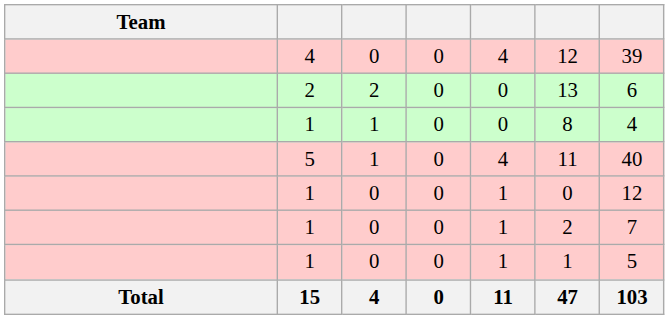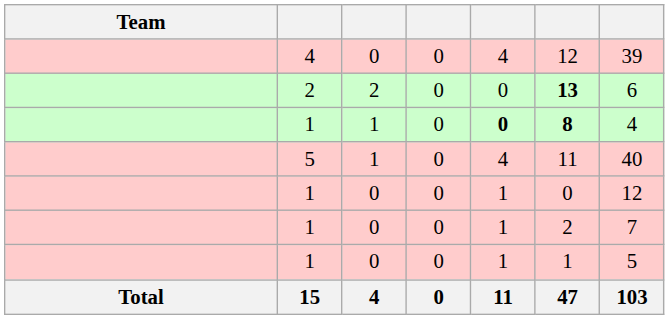(568, 90) normal -> (568, 90) bold
(503, 124) normal -> (503, 124) bold
(568, 124) normal -> (568, 124) bold
